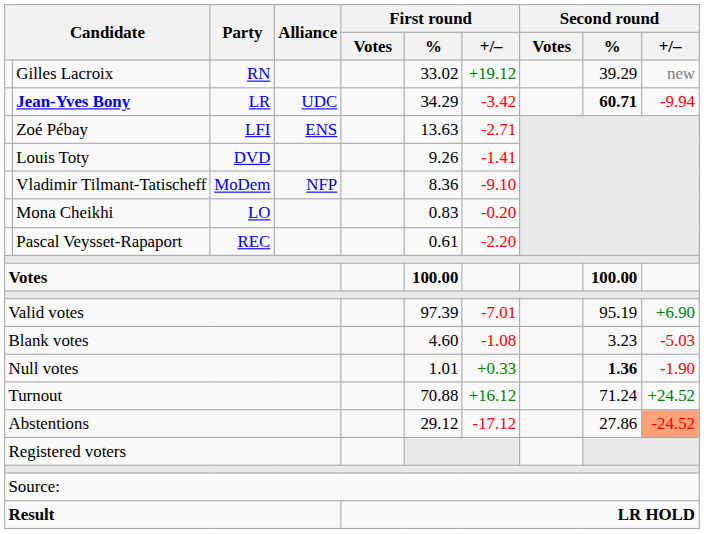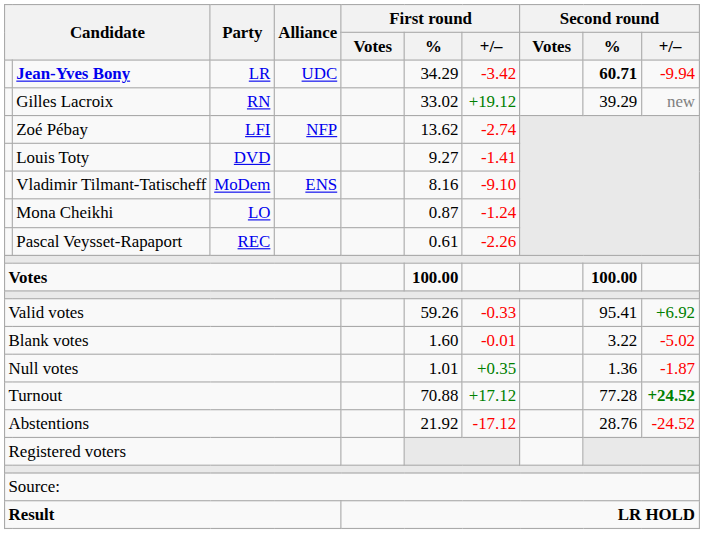rows swapped: (73, 102) <-> (65, 74)
(321, 129) ENS -> (322, 129) NFP
(439, 129) 13.63 -> (439, 129) 13.62
(499, 129) -2.71 -> (499, 129) -2.74
(444, 157) 9.26 -> (444, 157) 9.27
(322, 185) NFP -> (321, 185) ENS
(444, 185) 8.36 -> (444, 185) 8.16
(444, 213) 0.83 -> (444, 213) 0.87
(499, 213) -0.20 -> (499, 213) -1.24
(499, 241) -2.20 -> (499, 241) -2.26
(439, 312) 97.39 -> (439, 312) 59.26
(499, 312) -7.01 -> (499, 312) -0.33
(618, 312) 95.19 -> (618, 312) 95.41
(676, 312) +6.90 -> (676, 312) +6.92
(444, 340) 4.60 -> (444, 340) 1.60
(499, 340) -1.08 -> (499, 340) -0.01
(623, 340) 3.23 -> (623, 340) 3.22
(677, 340) -5.03 -> (677, 340) -5.02
(497, 368) +0.33 -> (497, 368) +0.35
(623, 368) bold -> (623, 368) normal
(677, 368) -1.90 -> (677, 368) -1.87
(492, 395) +16.12 -> (492, 395) +17.12
(618, 395) 71.24 -> (618, 395) 77.28
(671, 395) normal -> (671, 395) bold
(439, 423) 29.12 -> (439, 423) 21.92
(618, 423) 27.86 -> (618, 423) 28.76
(673, 423) lightsalmon background -> (673, 423) no background
